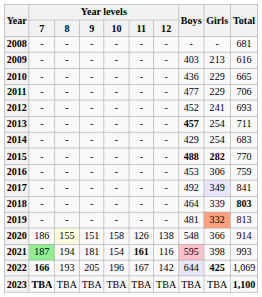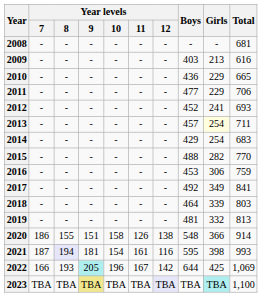(191, 124) bold -> (191, 124) normal
(217, 124) no background -> (217, 124) lightyellow background
(191, 156) bold -> (191, 156) normal
(217, 156) bold -> (217, 156) normal
(217, 188) lavender background -> (217, 188) no background
(244, 204) bold -> (243, 204) normal
(217, 220) lightsalmon background -> (217, 220) no background
(67, 236) lightyellow background -> (66, 236) no background
(42, 252) lightgreen background -> (42, 252) no background
(67, 252) no background -> (66, 252) lavender background
(141, 252) bold -> (141, 252) normal
(191, 252) pink background -> (191, 252) no background
(42, 268) bold -> (42, 268) normal
(92, 268) no background -> (91, 268) paleturquoise background
(191, 268) lavender background -> (191, 268) no background
(217, 268) bold -> (217, 268) normal
(42, 284) bold -> (42, 284) normal
(92, 284) no background -> (91, 284) khaki background
(166, 284) no background -> (166, 284) lavender background
(217, 284) no background -> (217, 284) paleturquoise background
(244, 284) bold -> (243, 284) normal
